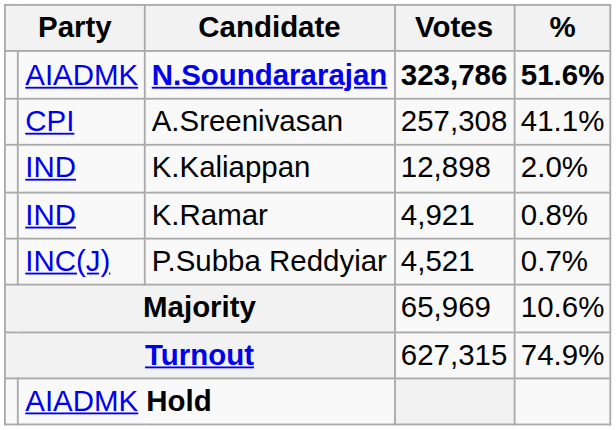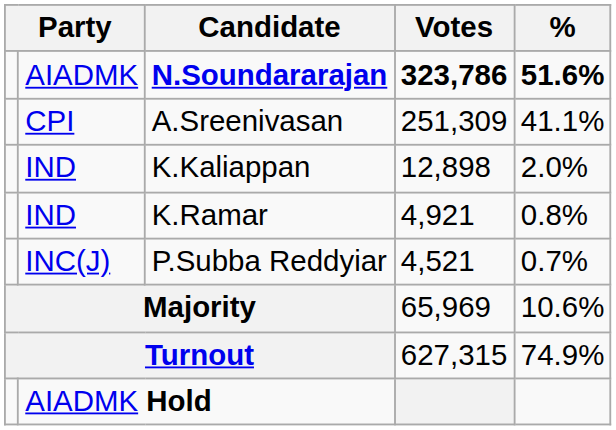(454, 121) 257,308 -> (454, 121) 251,309
